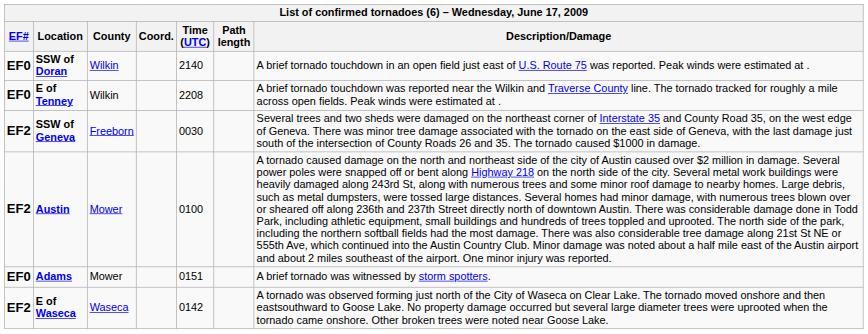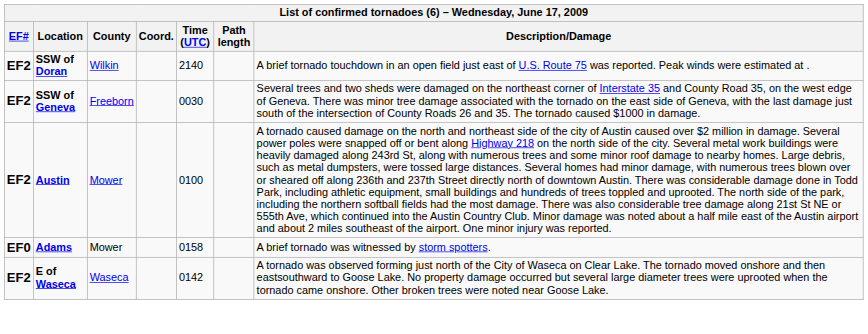(19, 65) EF0 -> (19, 65) EF2
- row: (54, 95)
(191, 277) 0151 -> (191, 247) 0158
